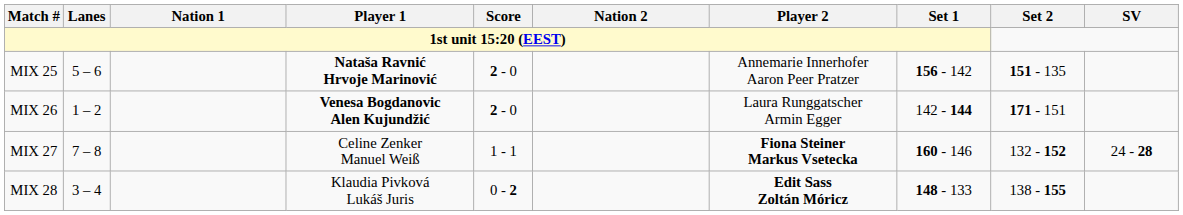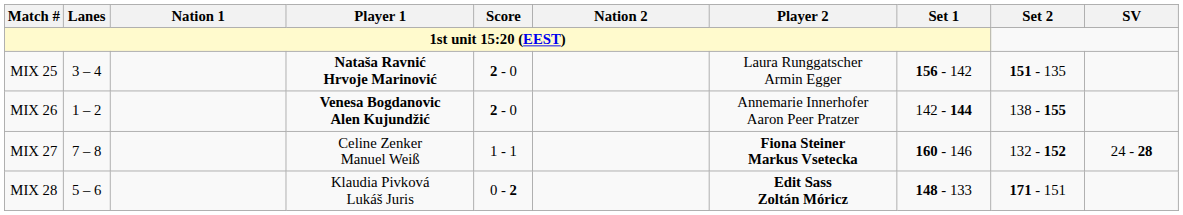(87, 71) 5 – 6 -> (87, 71) 3 – 4
(803, 71) Annemarie Innerhofer Aaron Peer Pratzer -> (803, 71) Laura Runggatscher Armin Egger
(803, 111) Laura Runggatscher Armin Egger -> (803, 111) Annemarie Innerhofer Aaron Peer Pratzer
(1038, 111) 171 - 151 -> (1038, 111) 138 - 155
(87, 190) 3 – 4 -> (87, 190) 5 – 6
(1038, 190) 138 - 155 -> (1038, 190) 171 - 151
